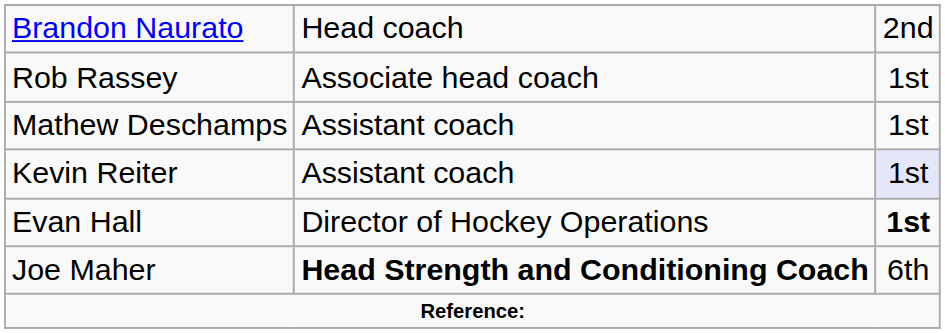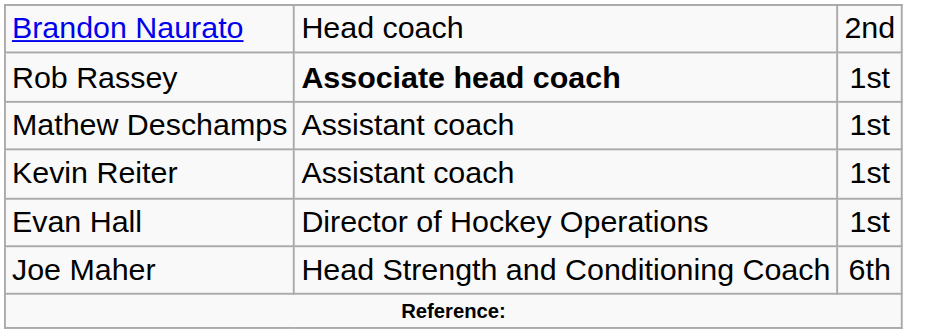(450, 76) normal -> (461, 76) bold
(908, 173) lavender background -> (870, 173) no background
(908, 221) bold -> (870, 221) normal
(585, 269) bold -> (566, 269) normal
